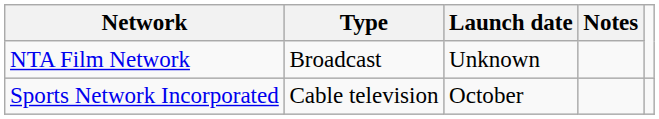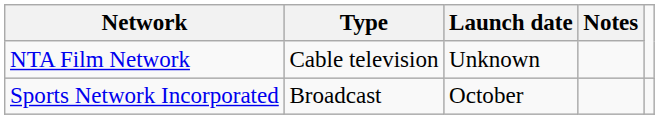(335, 59) Broadcast -> (364, 59) Cable television
(364, 95) Cable television -> (335, 95) Broadcast
